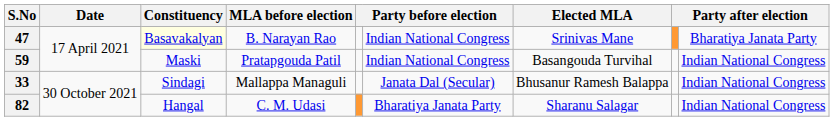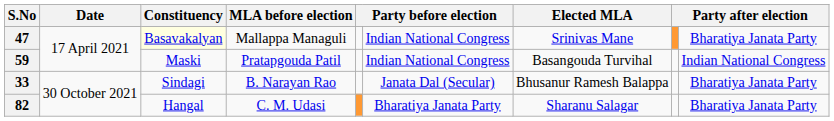(291, 37) B. Narayan Rao -> (291, 37) Mallappa Managuli
(291, 82) Mallappa Managuli -> (291, 82) B. Narayan Rao
(753, 82) Indian National Congress -> (753, 82) Bharatiya Janata Party
(753, 104) Indian National Congress -> (753, 104) Bharatiya Janata Party
